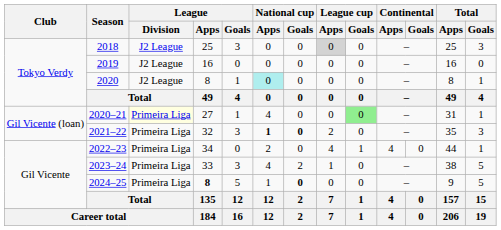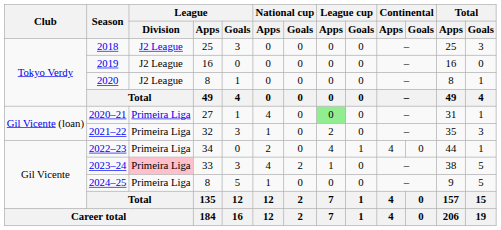(331, 47) lightgrey background -> (331, 47) no background
(268, 81) paleturquoise background -> (268, 81) no background
(161, 115) lightyellow background -> (161, 115) no background
(331, 115) no background -> (331, 115) lightgreen background
(361, 115) lightgreen background -> (361, 115) no background
(268, 132) bold -> (268, 132) normal
(300, 132) bold -> (300, 132) normal
(161, 166) no background -> (161, 166) pink background
(207, 183) bold -> (207, 183) normal
(300, 183) bold -> (300, 183) normal
